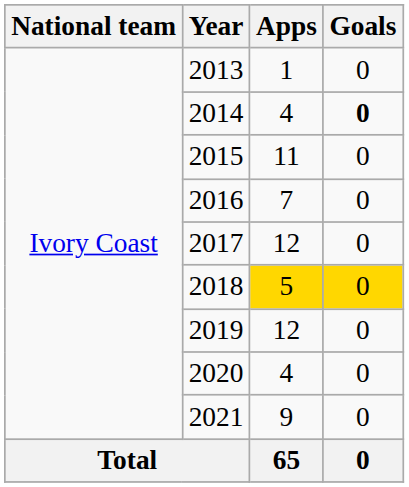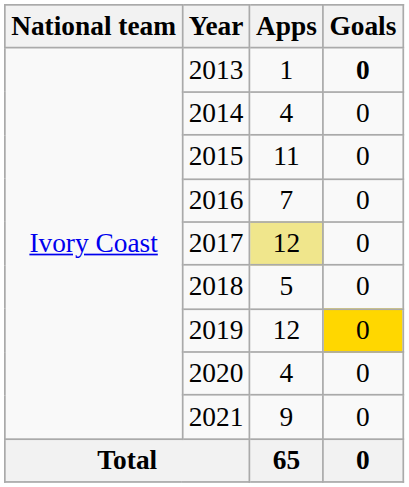(363, 69) normal -> (363, 69) bold
(363, 112) bold -> (363, 112) normal
(286, 243) no background -> (286, 243) khaki background
(286, 286) gold background -> (286, 286) no background
(363, 286) gold background -> (363, 286) no background
(363, 329) no background -> (363, 329) gold background
